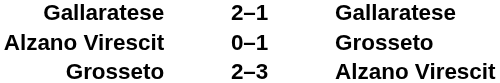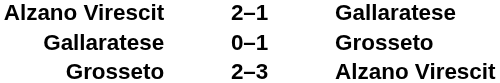(104, 12) Gallaratese -> (84, 12) Alzano Virescit
(84, 42) Alzano Virescit -> (104, 42) Gallaratese
